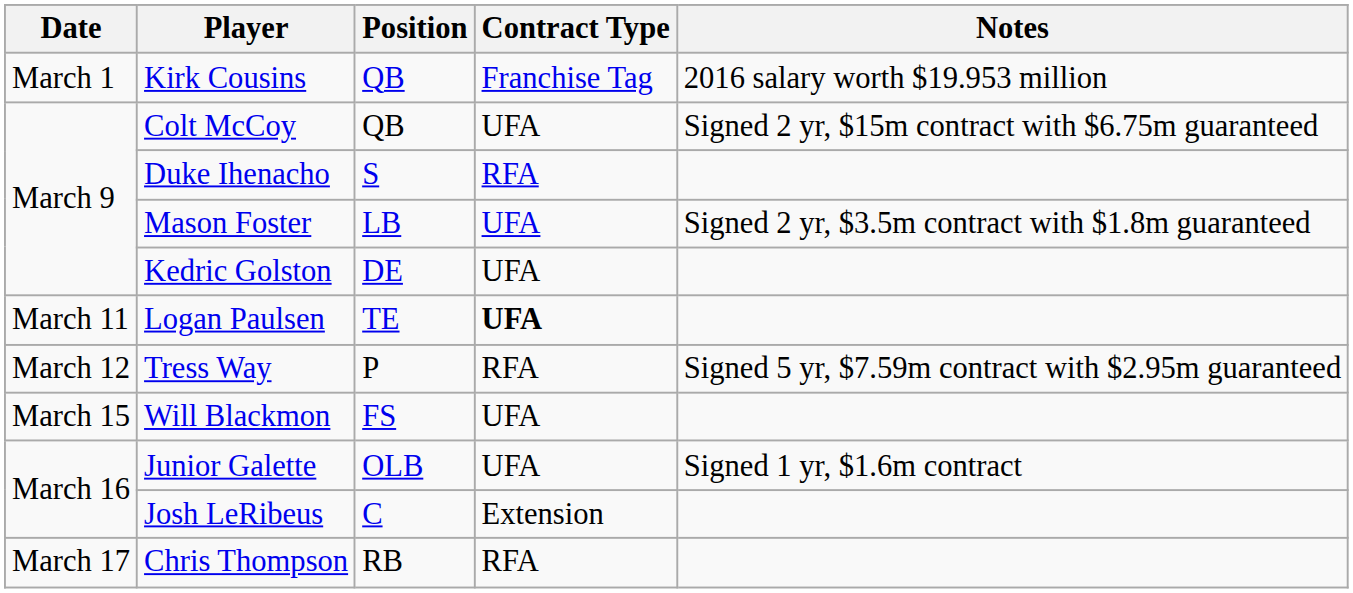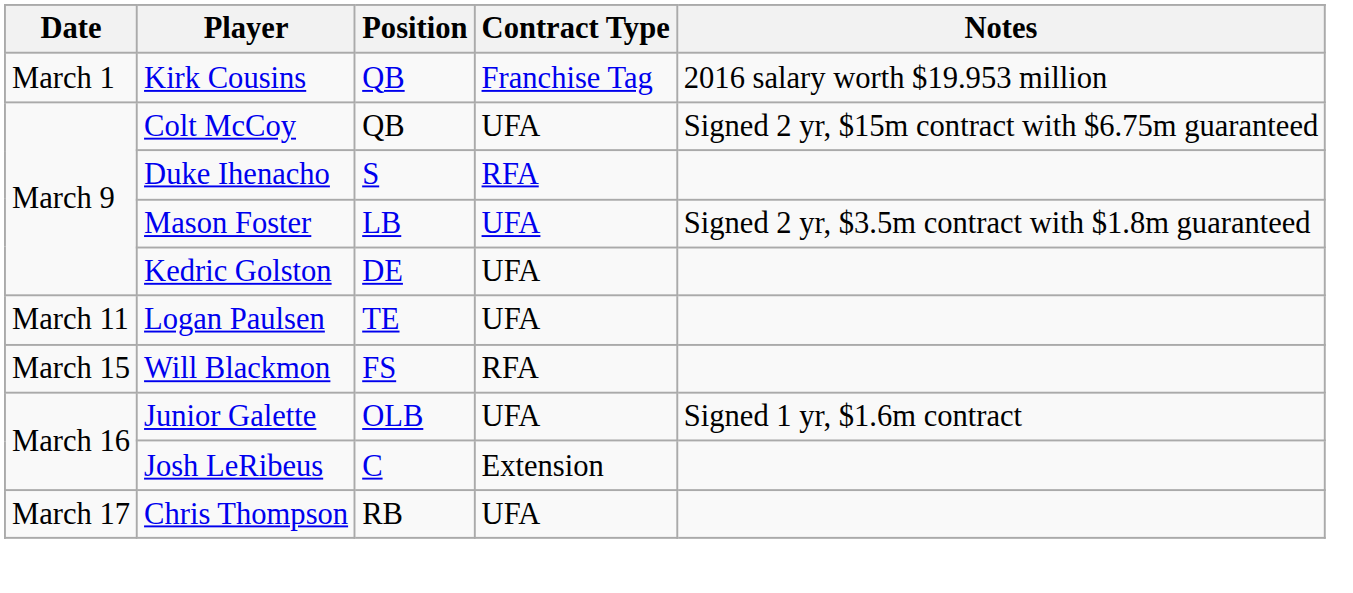(512, 319) bold -> (511, 319) normal
- row: (208, 367)
(511, 416) UFA -> (510, 367) RFA
(510, 561) RFA -> (511, 513) UFA
